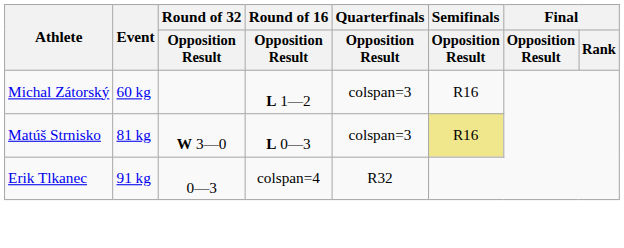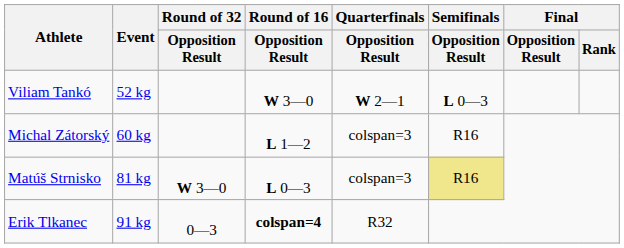+ row: (50, 92)
(288, 178) normal -> (288, 222) bold
